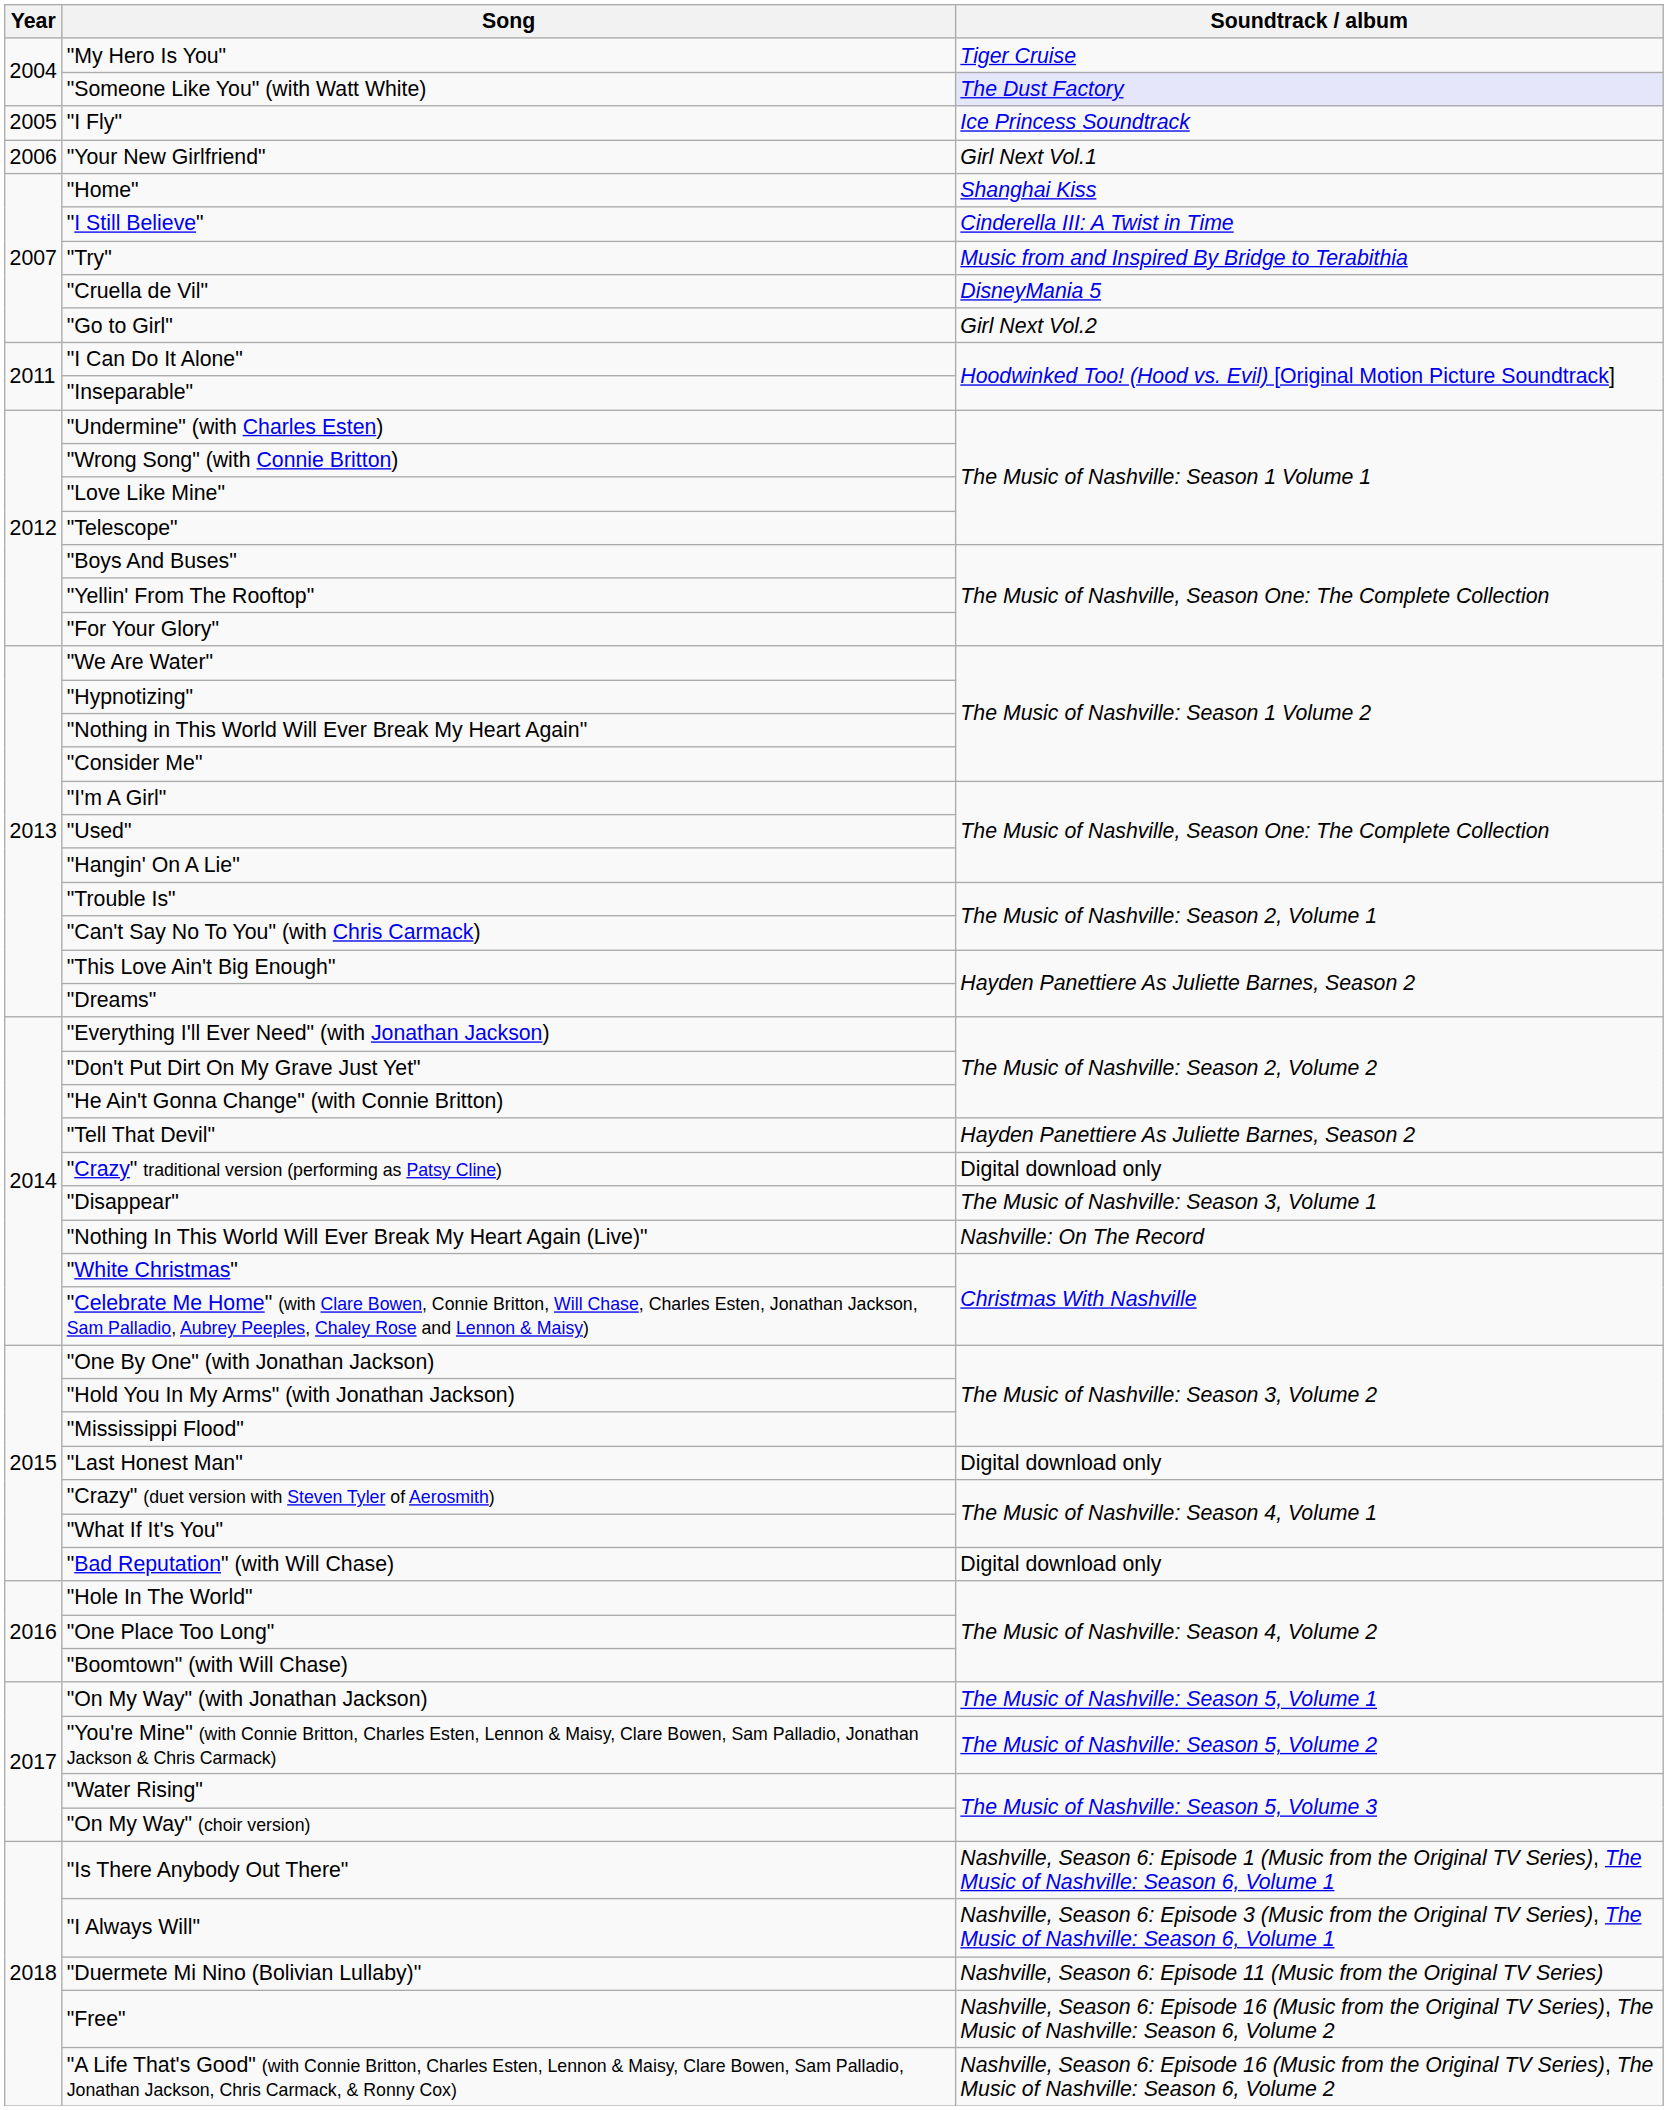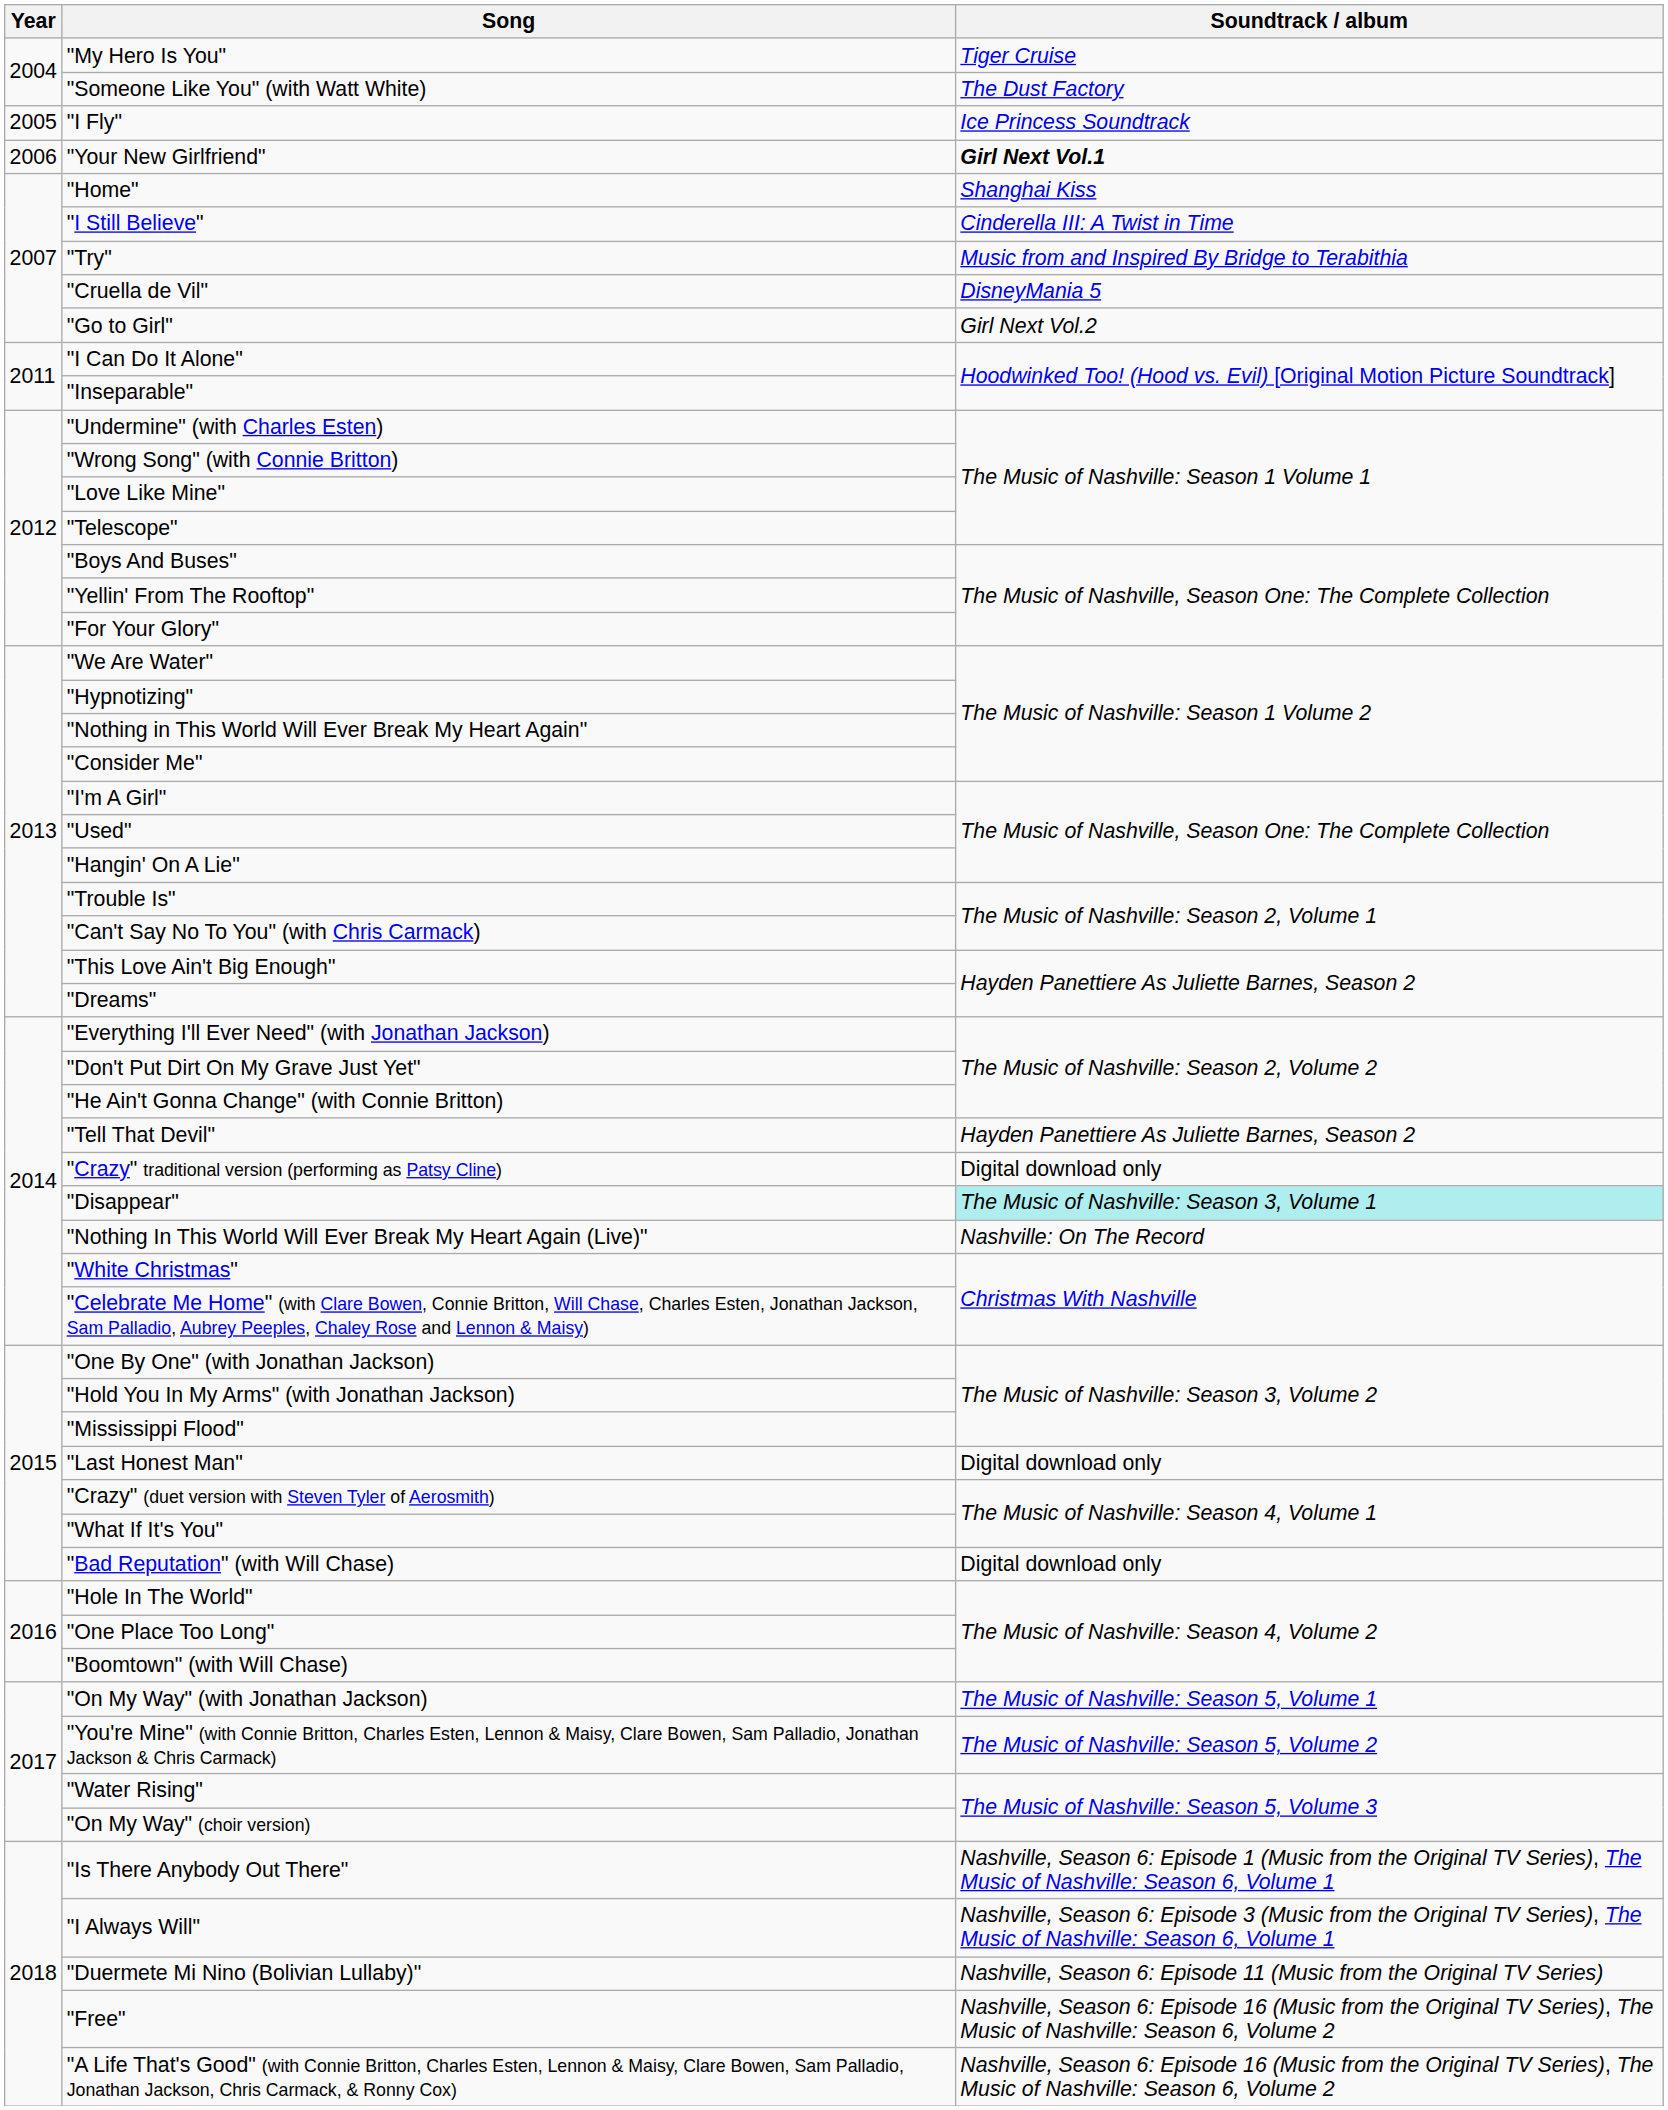(1042, 88) lavender background -> (1042, 88) no background
(1029, 156) normal -> (1033, 156) bold
(1169, 1202) no background -> (1169, 1202) paleturquoise background
